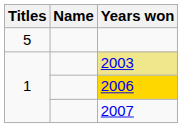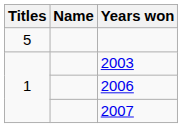(117, 63) khaki background -> (117, 63) no background
(117, 87) gold background -> (117, 87) no background
